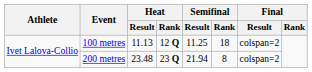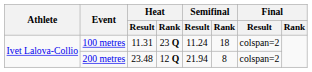(142, 43) 11.13 -> (142, 43) 11.31
(170, 43) 12 Q -> (170, 43) 23 Q
(197, 43) 11.25 -> (197, 43) 11.24
(170, 59) 23 Q -> (170, 59) 12 Q
